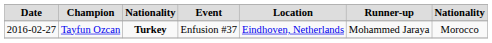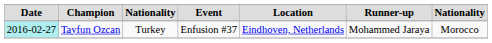(31, 29) no background -> (31, 29) paleturquoise background
(150, 29) bold -> (150, 29) normal
